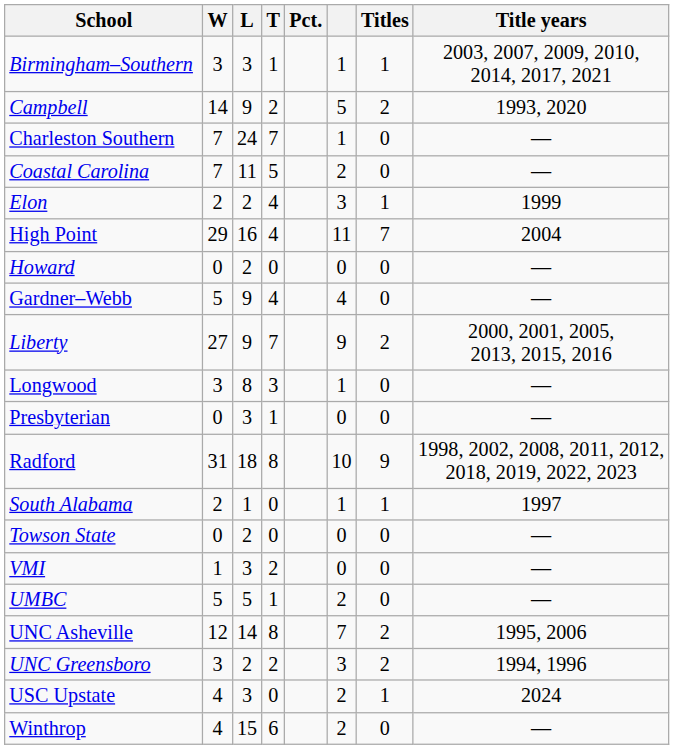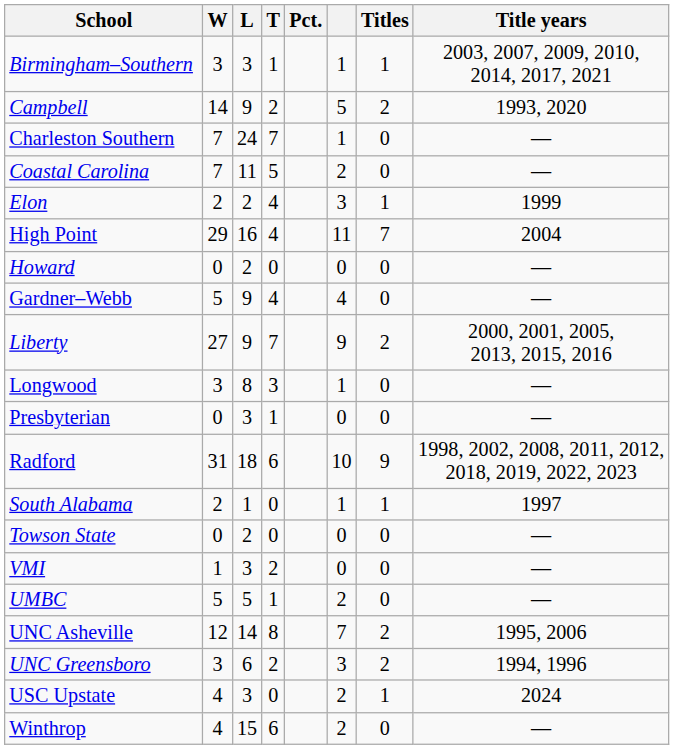(273, 460) 8 -> (273, 460) 6
(247, 664) 2 -> (247, 664) 6
